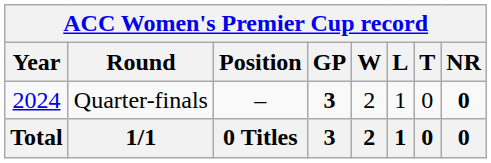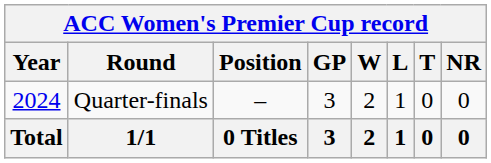(329, 99) bold -> (329, 99) normal
(464, 99) bold -> (464, 99) normal
